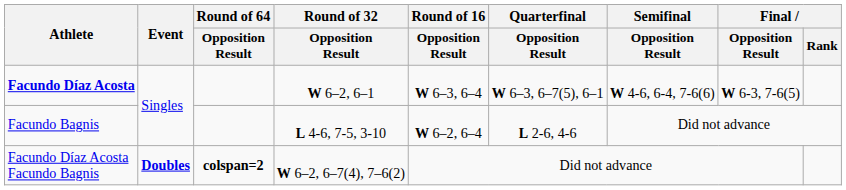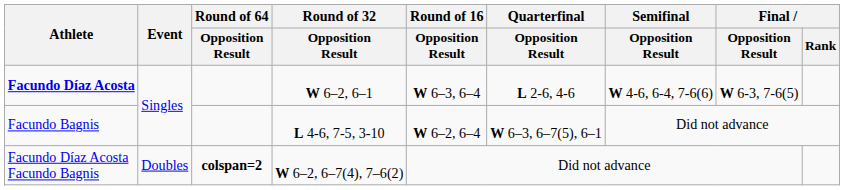(548, 94) W 6–3, 6–7(5), 6–1 -> (546, 94) L 2-6, 4-6
(548, 134) L 2-6, 4-6 -> (546, 134) W 6–3, 6–7(5), 6–1
(166, 165) bold -> (165, 165) normal
